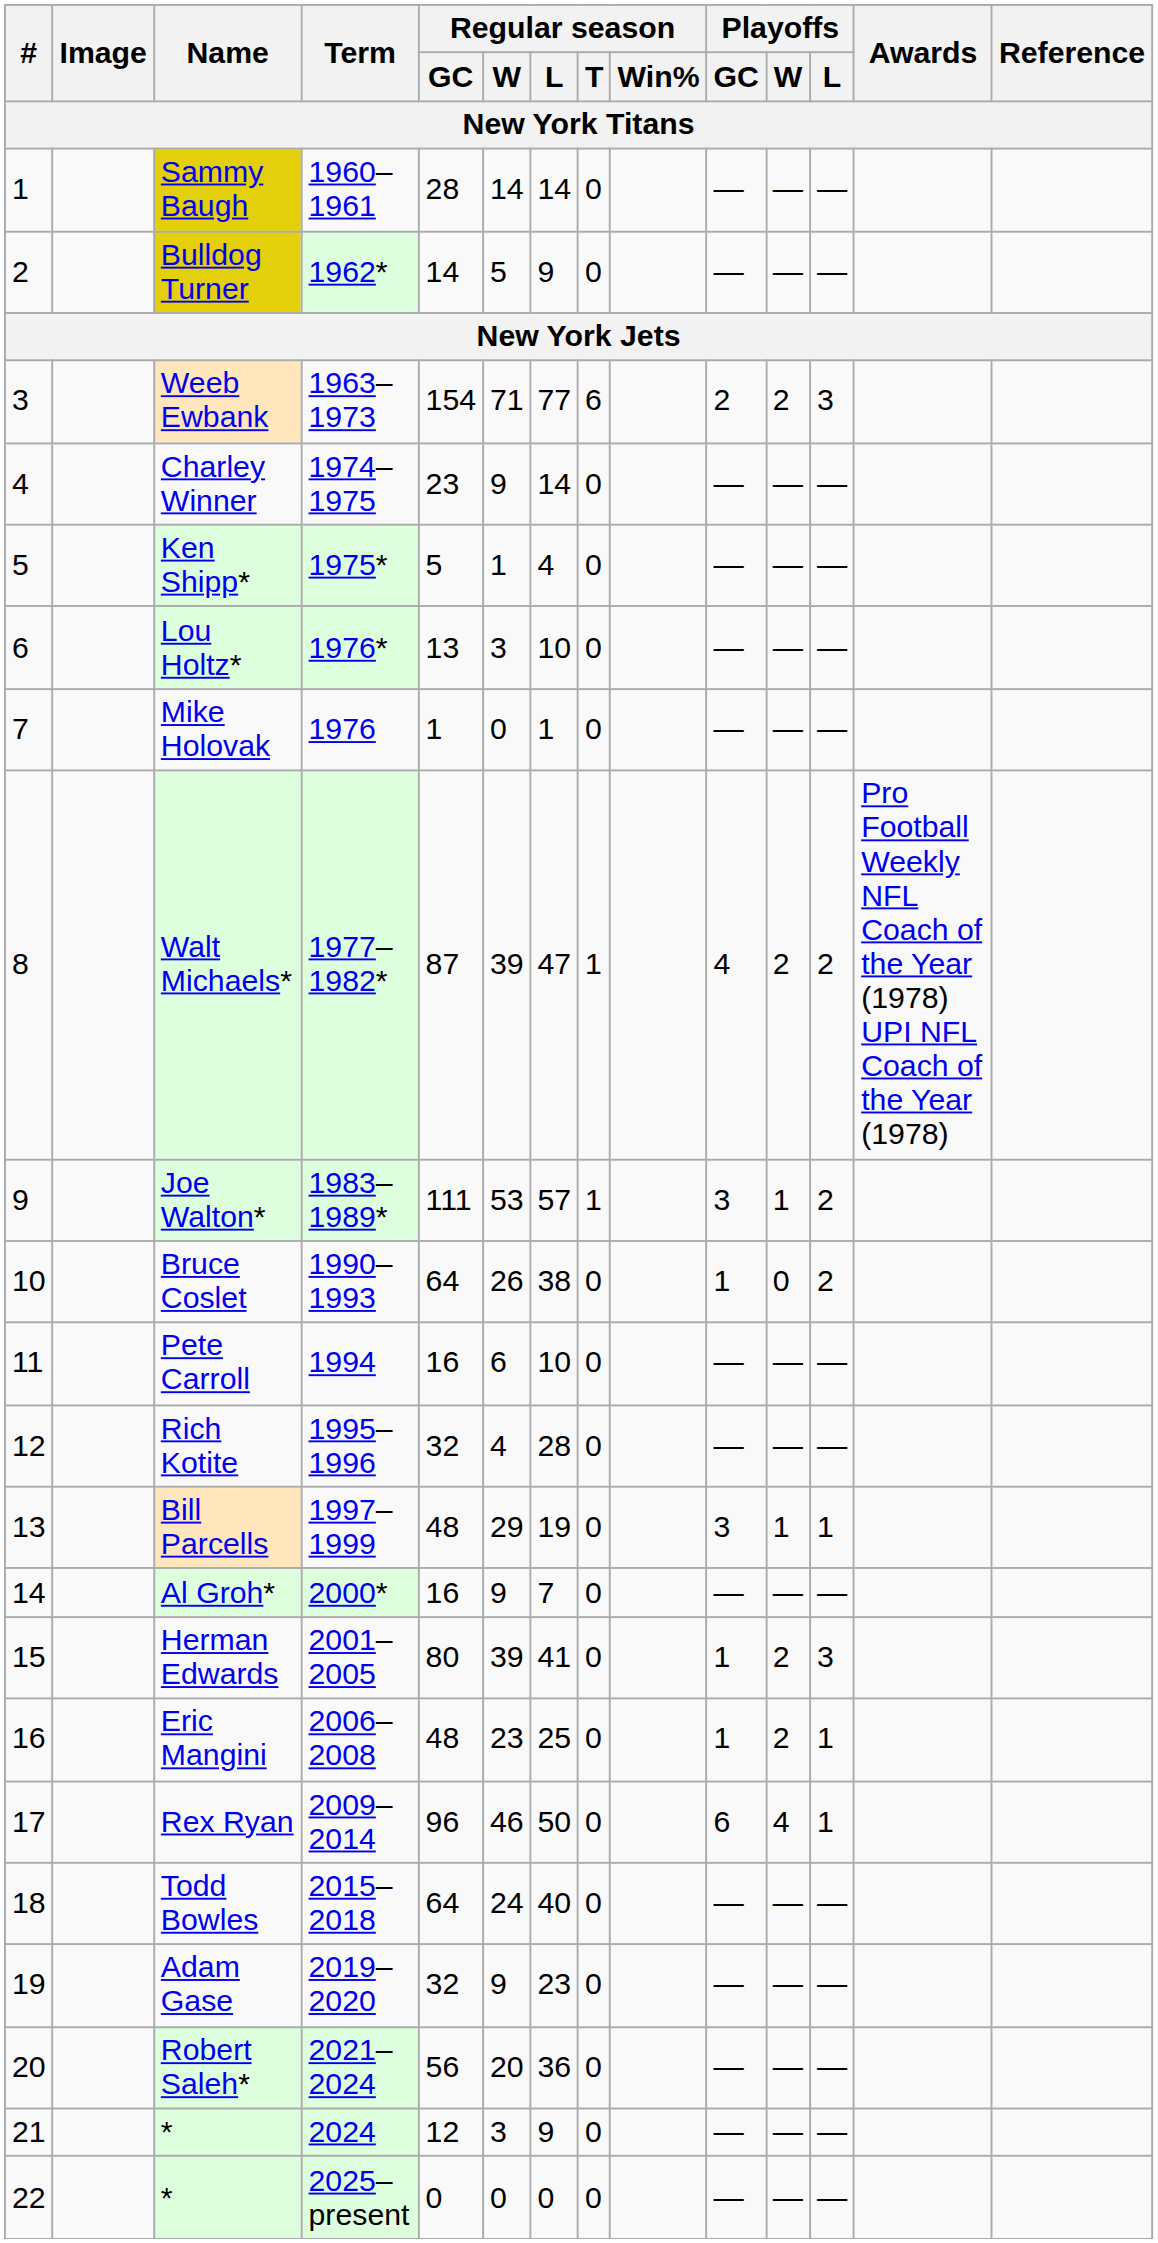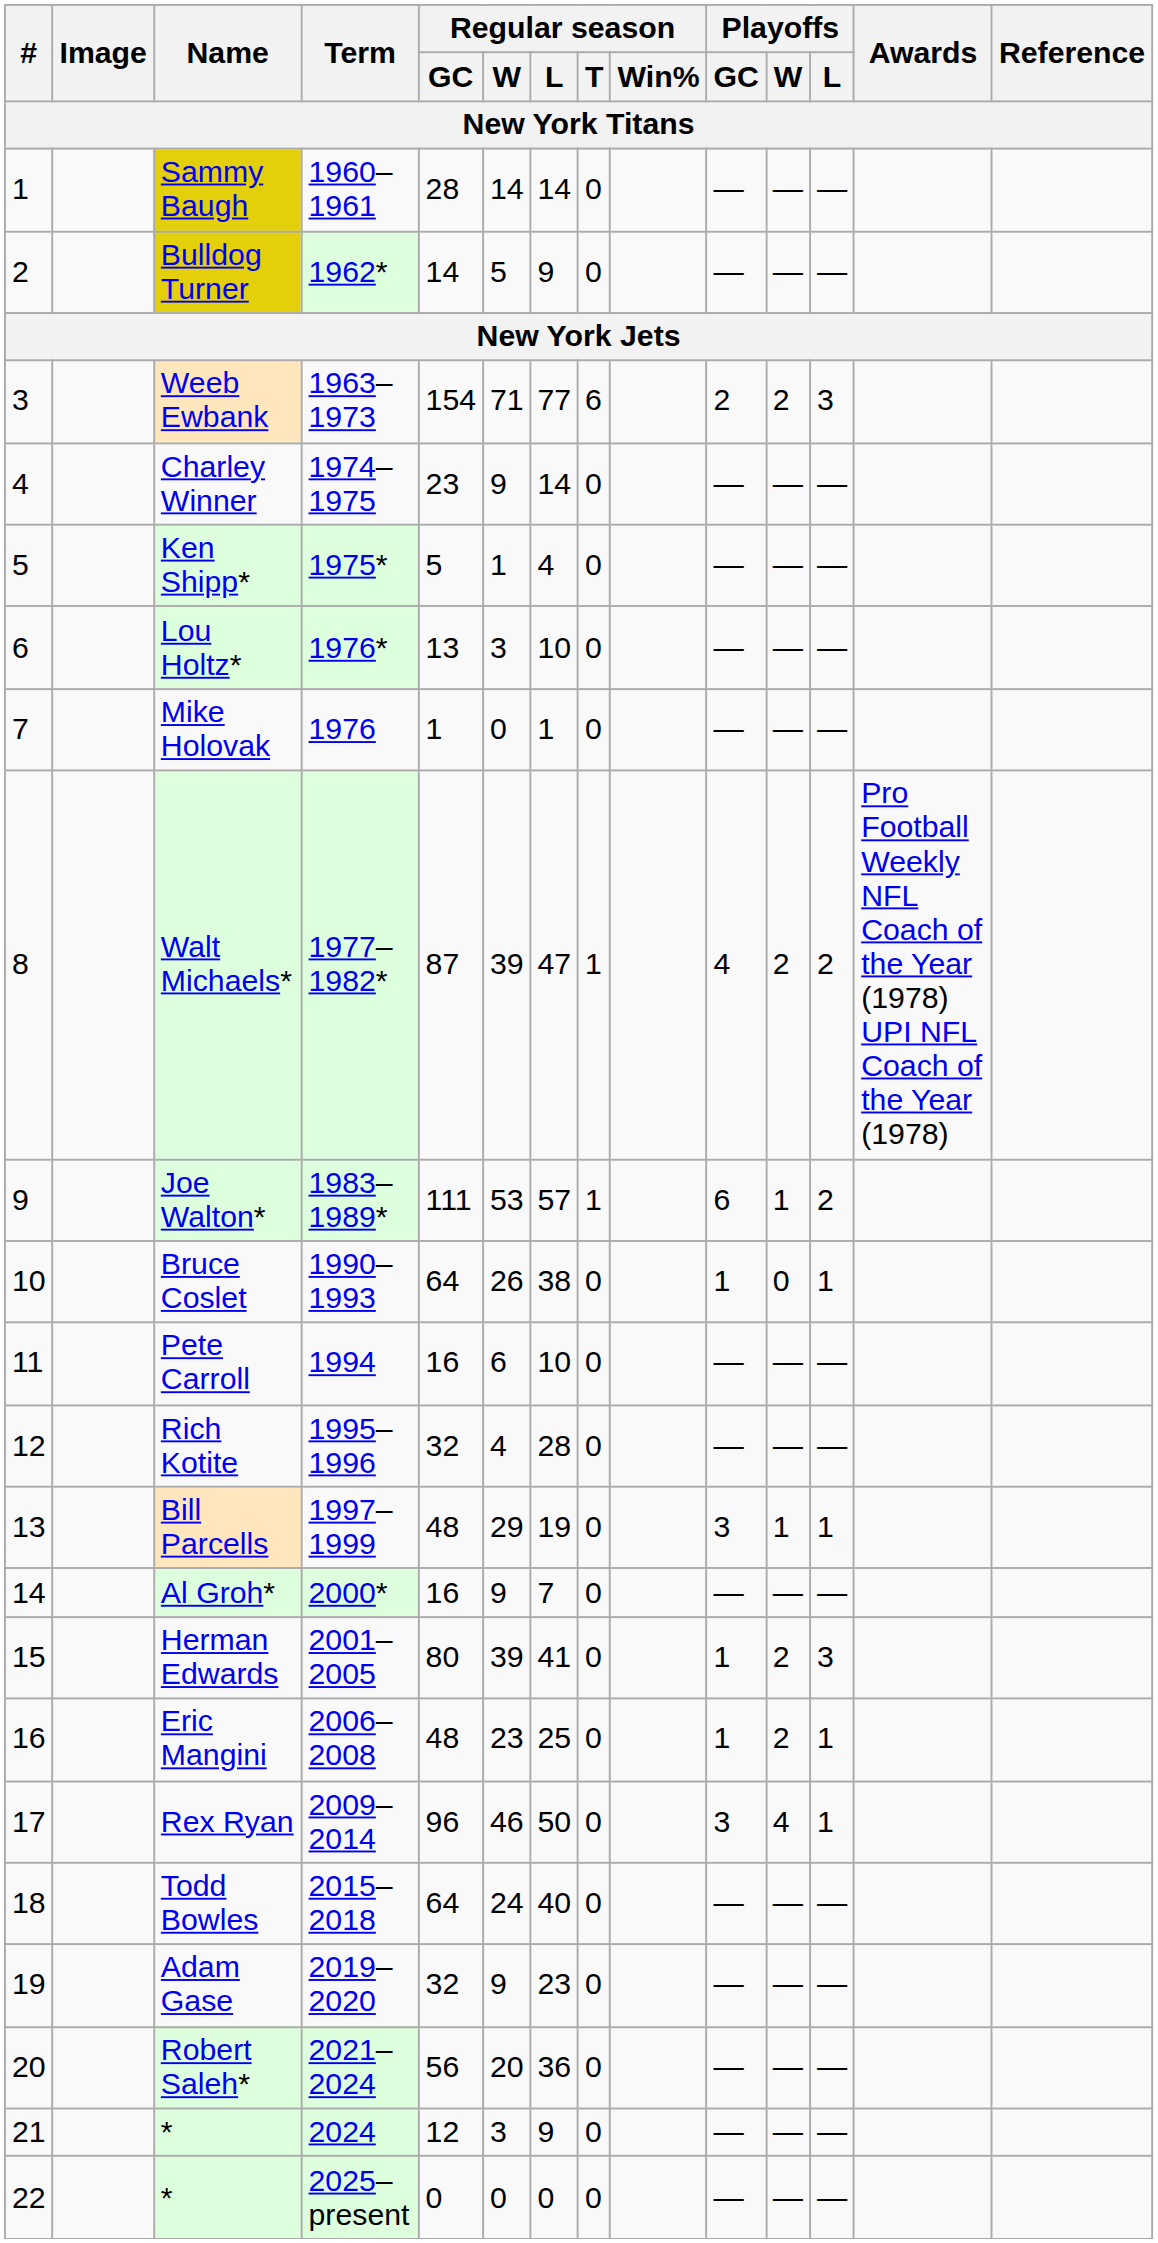(722, 1199) 3 -> (722, 1199) 6
(825, 1281) 2 -> (825, 1281) 1
(722, 1821) 6 -> (722, 1821) 3
